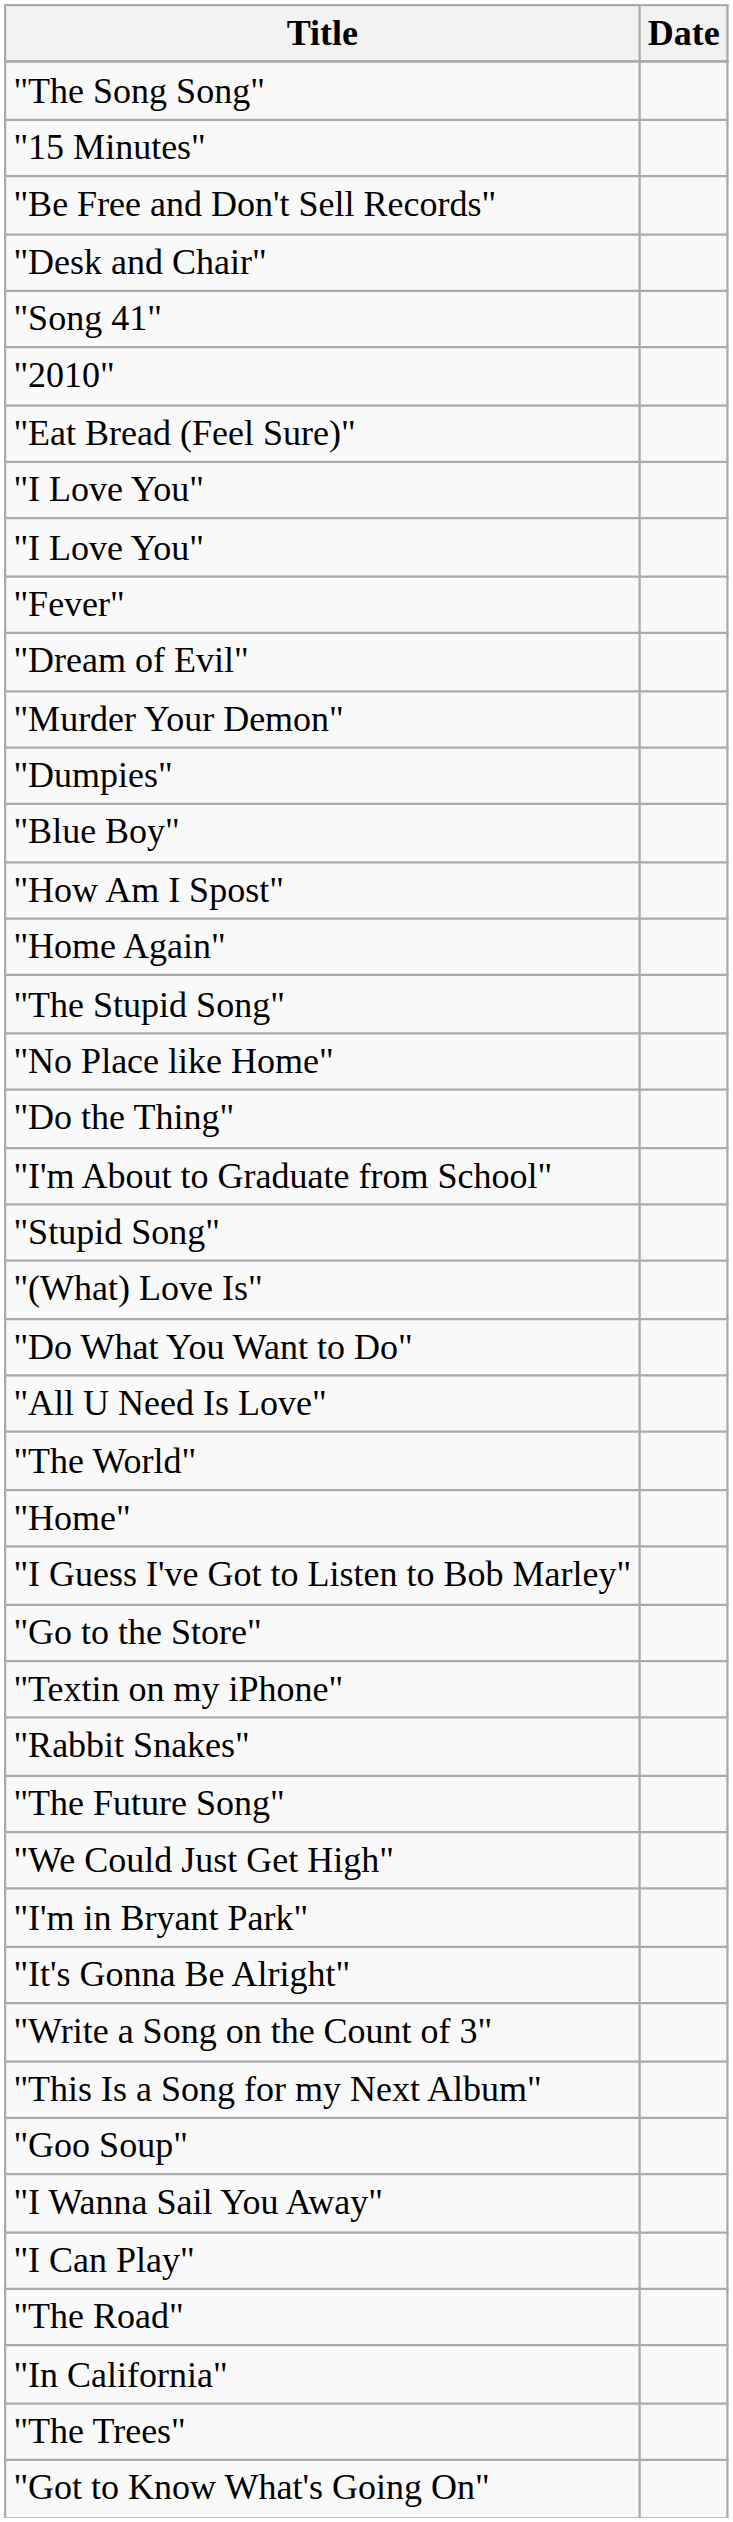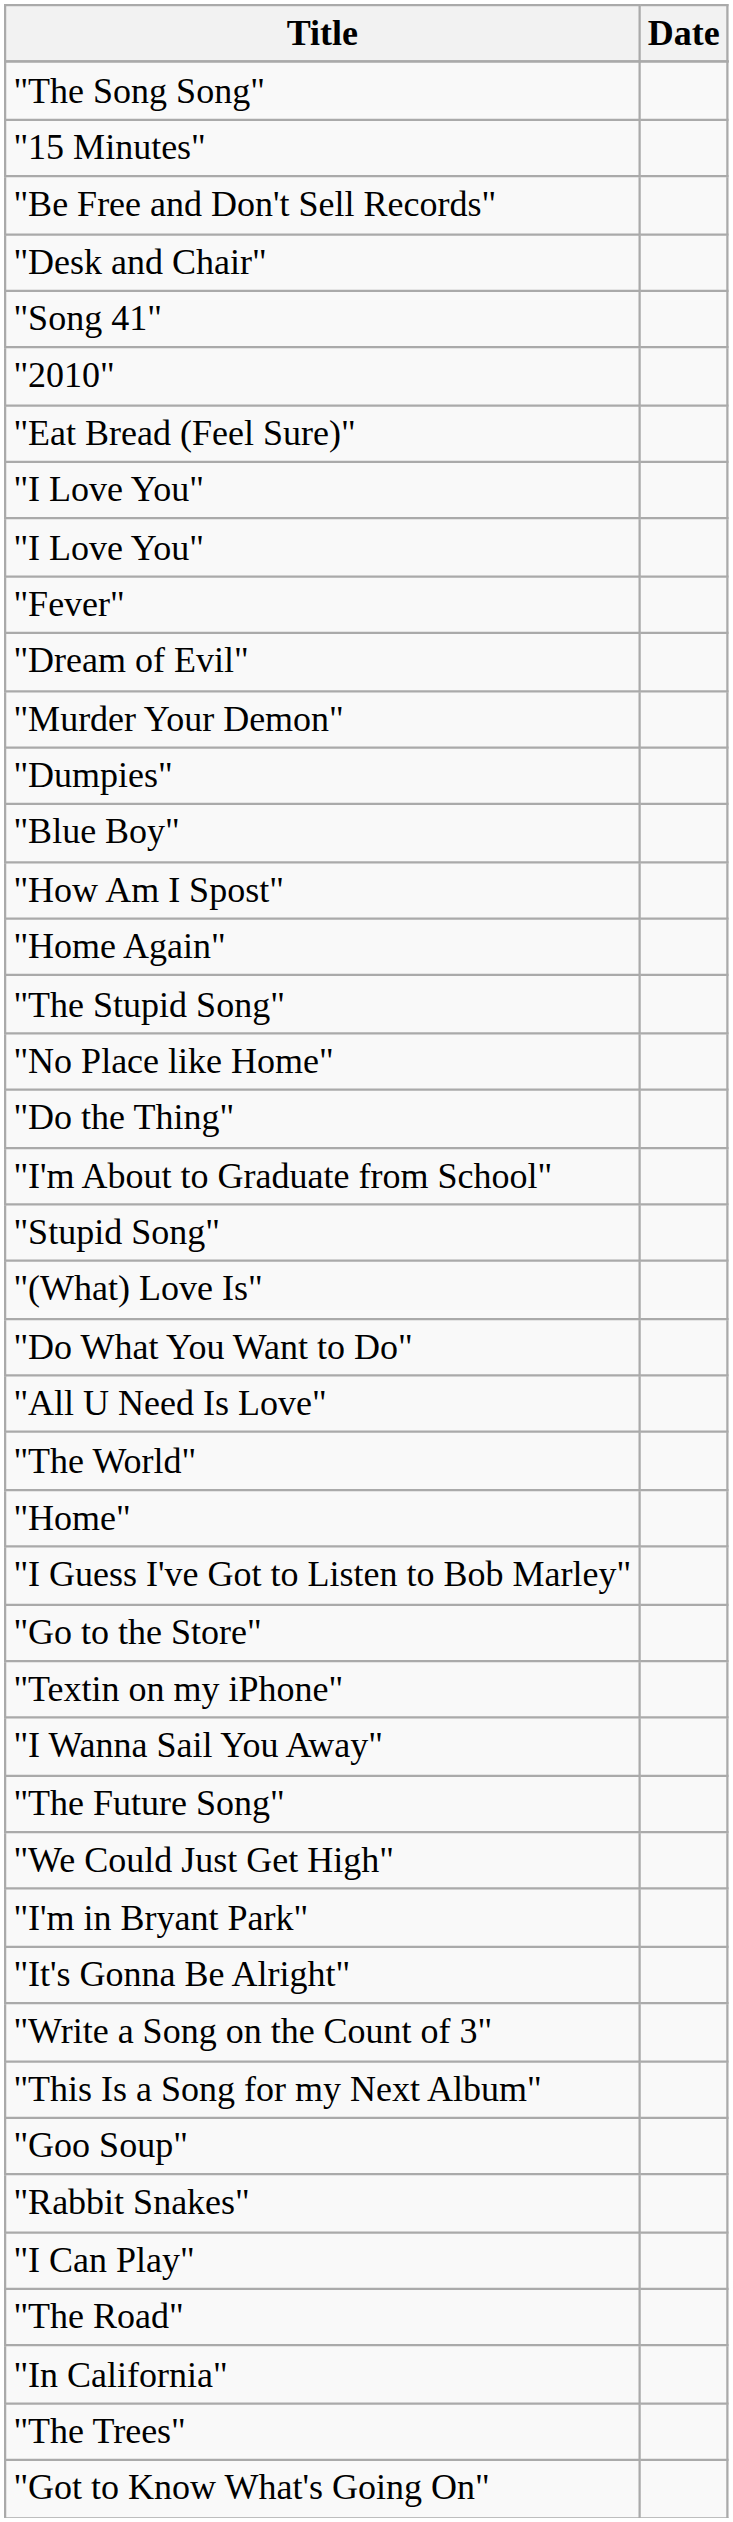(132, 1745) "Rabbit Snakes" -> (198, 1745) "I Wanna Sail You Away"
(198, 2202) "I Wanna Sail You Away" -> (132, 2202) "Rabbit Snakes"
